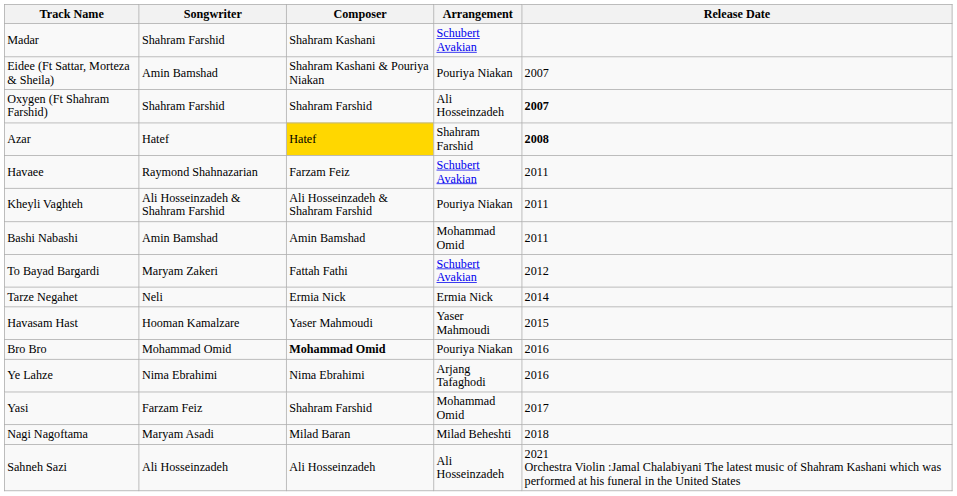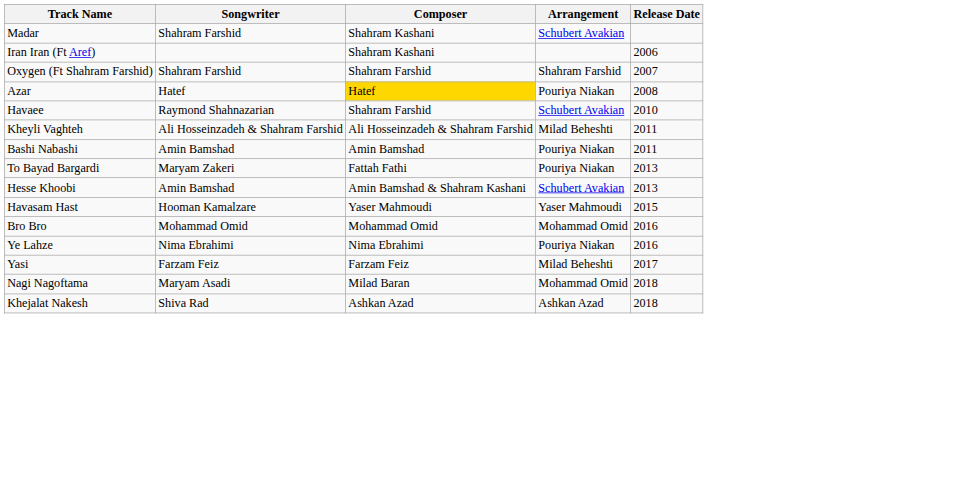+ row: (51, 52)
- row: (68, 73)
(470, 106) Ali Hosseinzadeh -> (580, 71) Shahram Farshid
(537, 106) bold -> (646, 71) normal
(458, 139) Shahram Farshid -> (576, 91) Pouriya Niakan
(537, 139) bold -> (646, 91) normal
(319, 172) Farzam Feiz -> (390, 110) Shahram Farshid
(537, 172) 2011 -> (646, 110) 2010
(475, 205) Pouriya Niakan -> (576, 129) Milad Beheshti
(466, 238) Mohammad Omid -> (576, 149) Pouriya Niakan
(458, 271) Schubert Avakian -> (576, 168) Pouriya Niakan
(537, 271) 2012 -> (646, 168) 2013
+ row: (41, 187)
- row: (42, 297)
(337, 349) bold -> (393, 226) normal
(475, 349) Pouriya Niakan -> (583, 226) Mohammad Omid
(461, 375) Arjang Tafaghodi -> (576, 245) Pouriya Niakan
(331, 408) Shahram Farshid -> (379, 264) Farzam Feiz
(466, 408) Mohammad Omid -> (576, 264) Milad Beheshti
(474, 434) Milad Beheshti -> (583, 284) Mohammad Omid
+ row: (48, 303)
- row: (37, 467)
